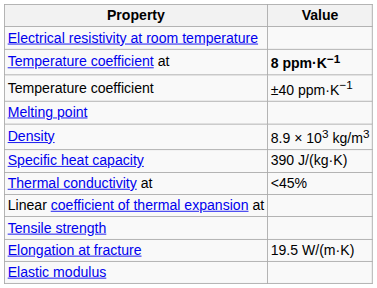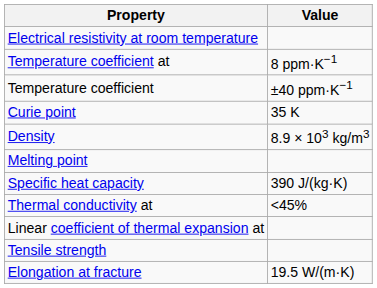(306, 62) bold -> (304, 62) normal
+ row: (42, 112)
rows swapped: (31, 136) <-> (48, 112)
- row: (57, 272)
